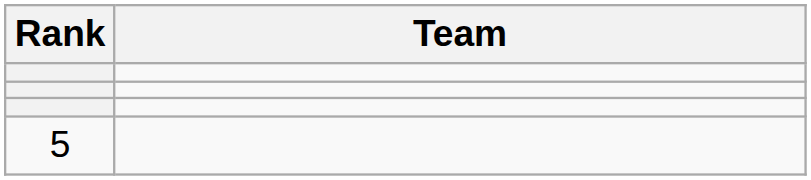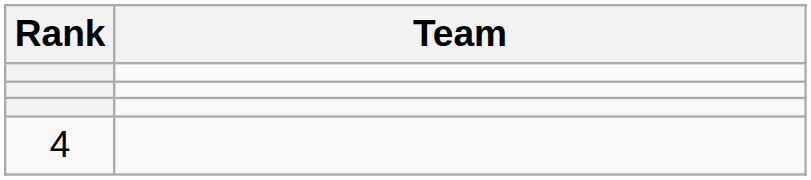(60, 144) 5 -> (60, 144) 4
